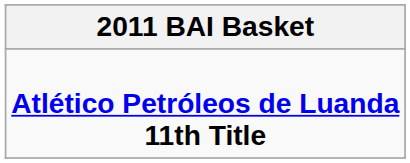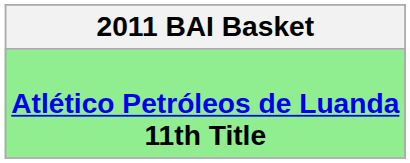(205, 119) no background -> (205, 119) lightgreen background
